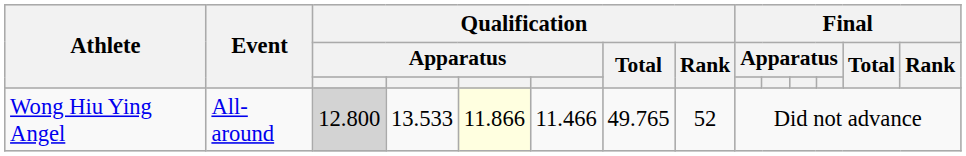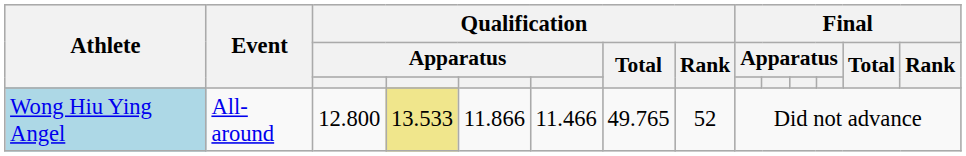(81, 119) no background -> (81, 119) lightblue background
(349, 119) lightgrey background -> (349, 119) no background
(422, 119) no background -> (422, 119) khaki background
(494, 119) lightyellow background -> (494, 119) no background
